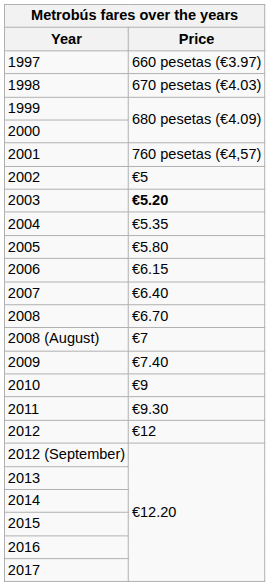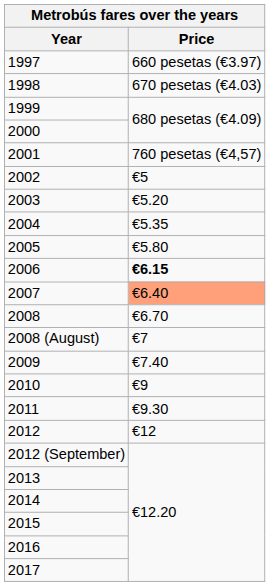(150, 200) bold -> (150, 200) normal
(150, 270) normal -> (150, 270) bold
(150, 293) no background -> (150, 293) lightsalmon background
